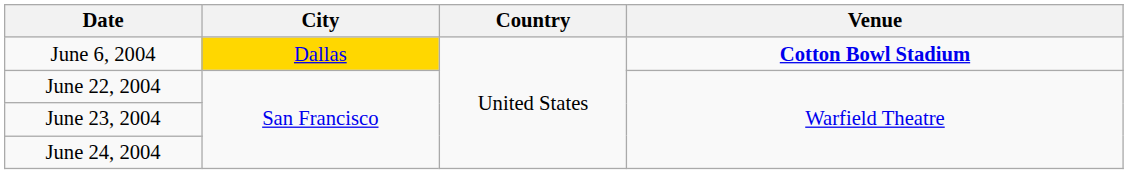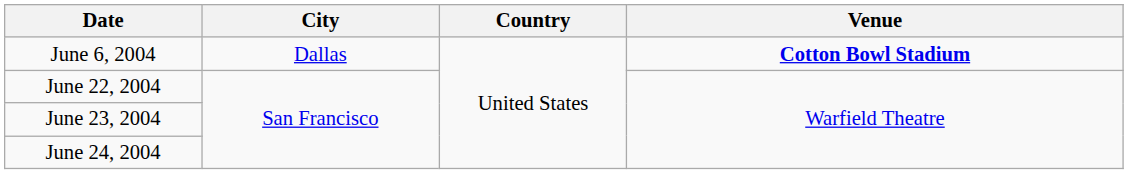(320, 53) gold background -> (320, 53) no background
